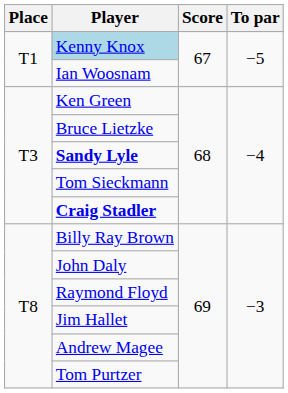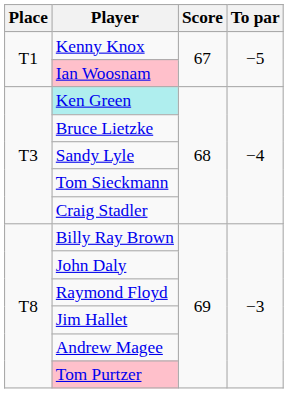(100, 45) lightblue background -> (100, 45) no background
(103, 73) no background -> (103, 73) pink background
(93, 100) no background -> (93, 100) paleturquoise background
(97, 155) bold -> (95, 155) normal
(106, 210) bold -> (102, 210) normal
(99, 374) no background -> (99, 374) pink background
